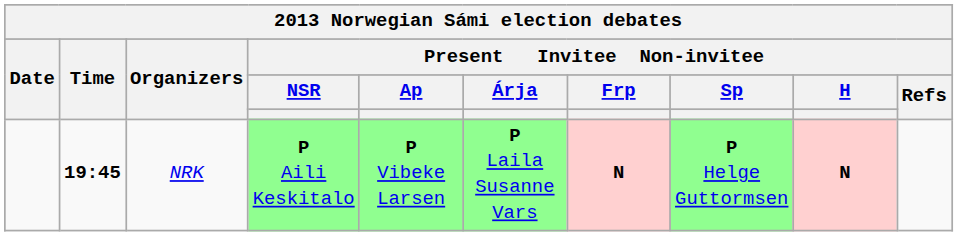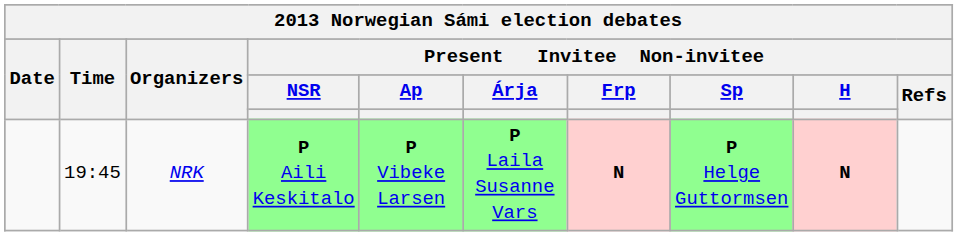(92, 174) bold -> (92, 174) normal
